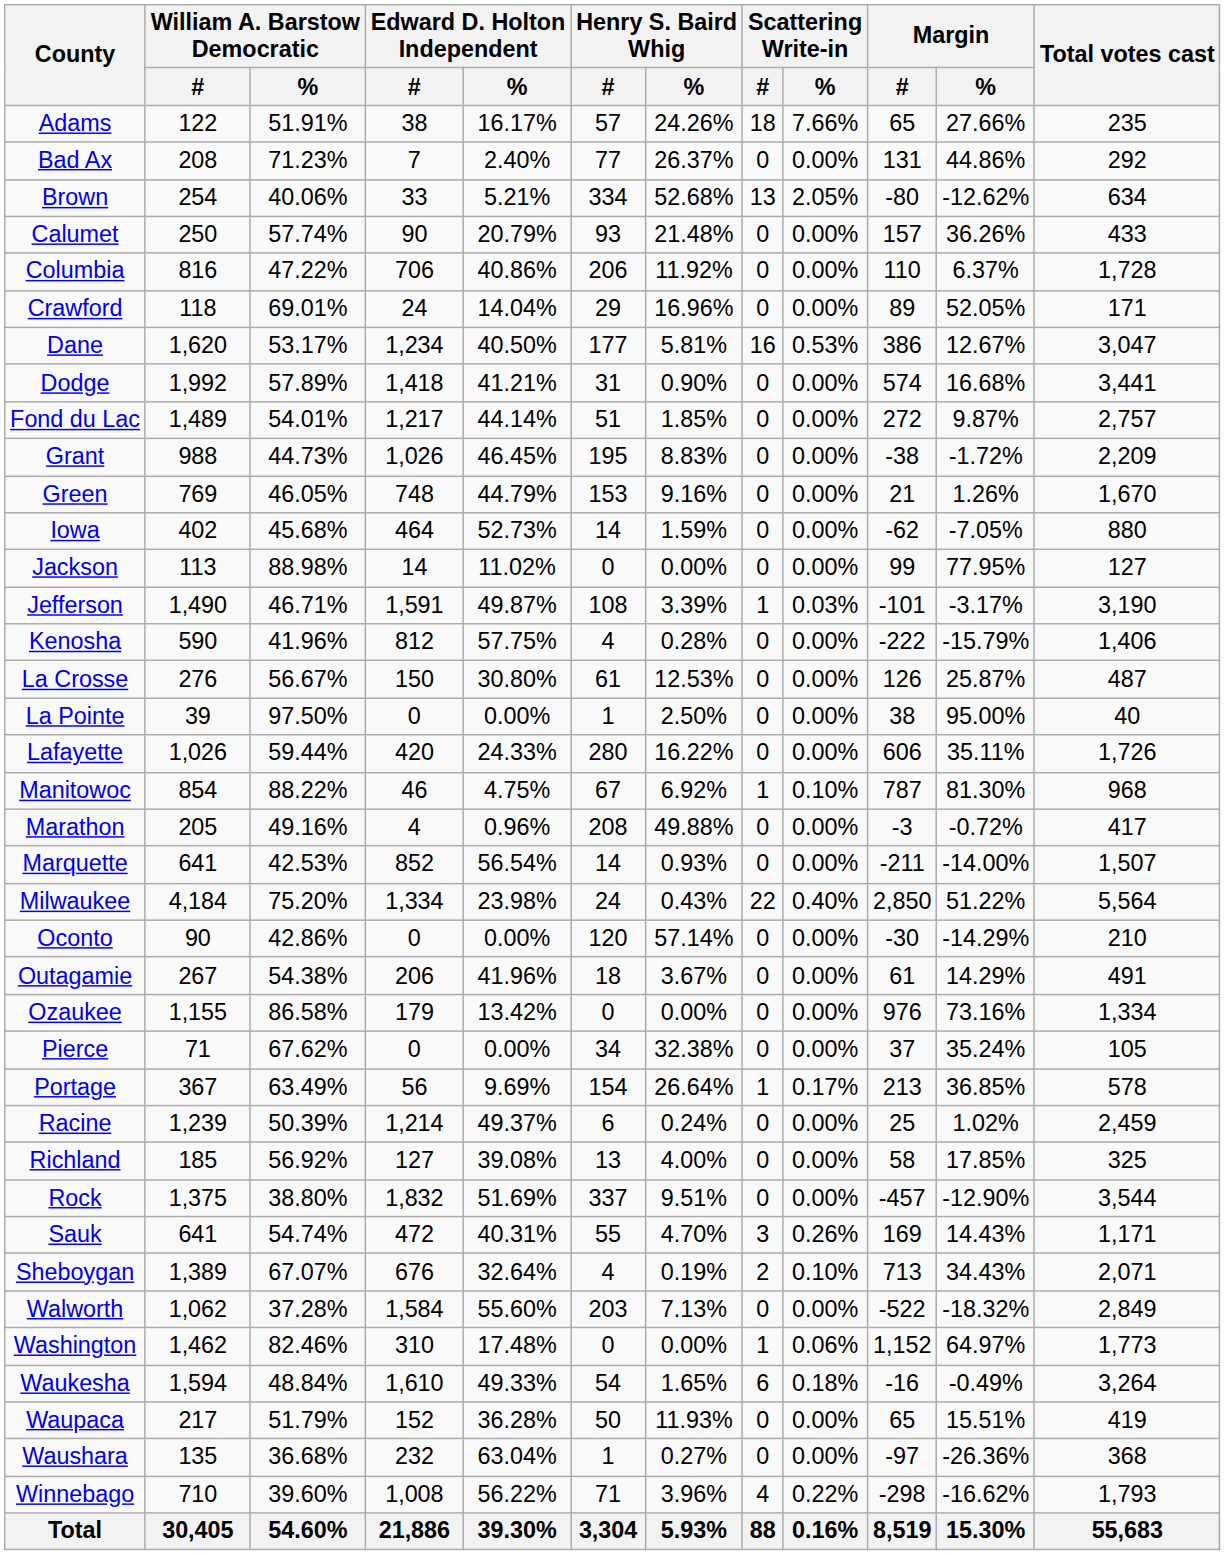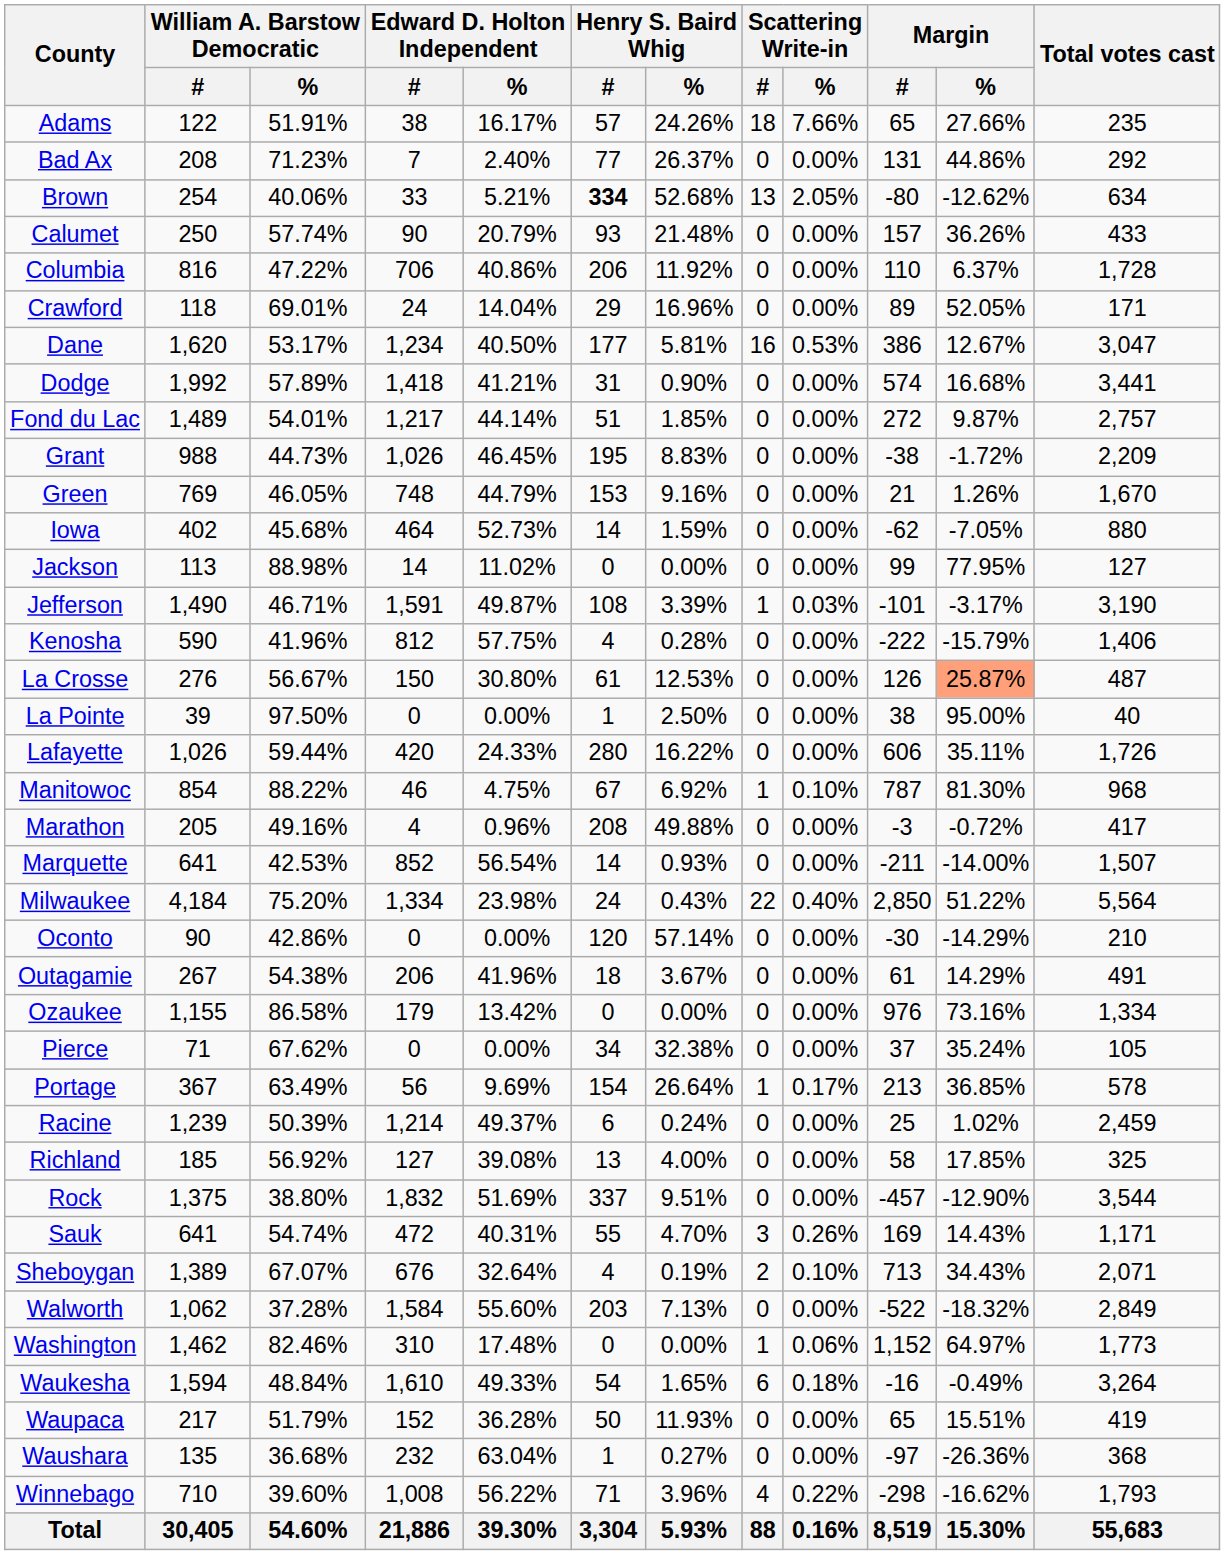(608, 197) normal -> (608, 197) bold
(986, 679) no background -> (986, 679) lightsalmon background
